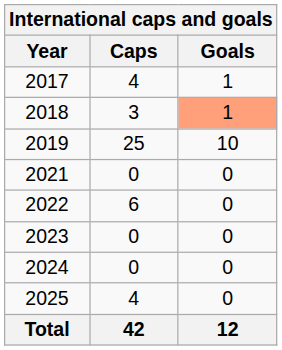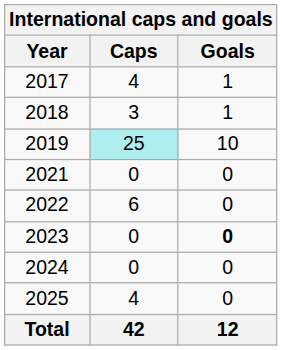(228, 112) lightsalmon background -> (228, 112) no background
(134, 143) no background -> (134, 143) paleturquoise background
(228, 236) normal -> (228, 236) bold
